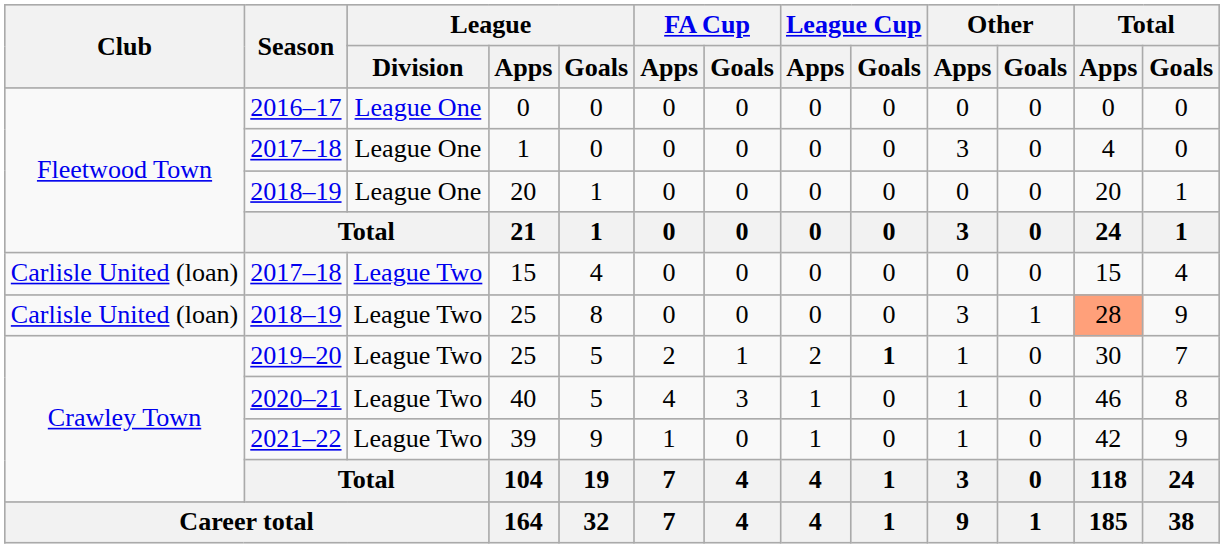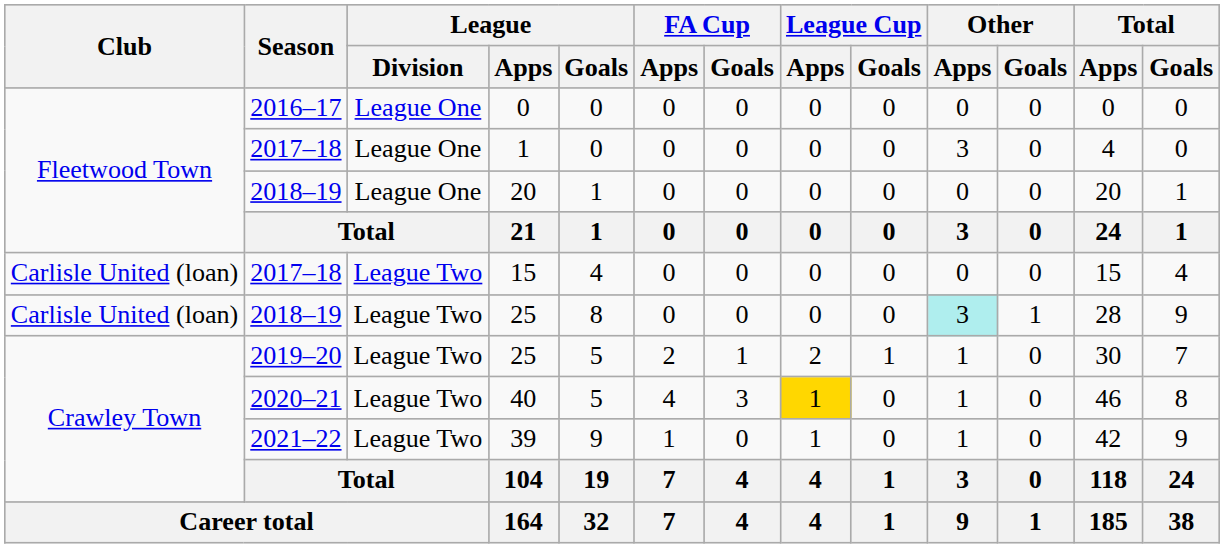(962, 314) no background -> (962, 314) paleturquoise background
(1108, 314) lightsalmon background -> (1108, 314) no background
(889, 356) bold -> (889, 356) normal
(815, 397) no background -> (815, 397) gold background
